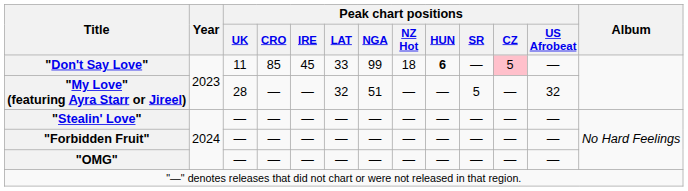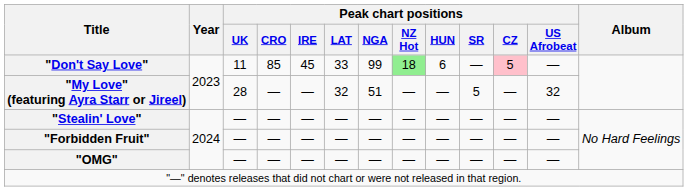(409, 65) no background -> (409, 65) lightgreen background
(443, 65) bold -> (443, 65) normal
